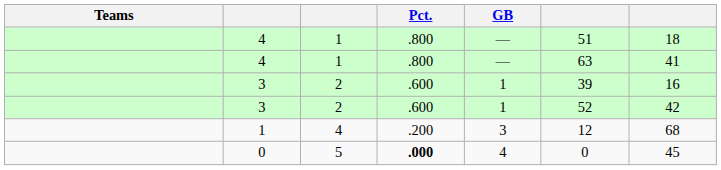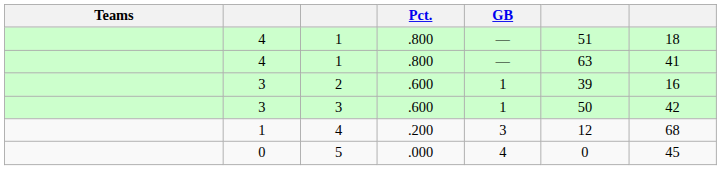(338, 107) 2 -> (338, 107) 3
(585, 107) 52 -> (585, 107) 50
(421, 152) bold -> (421, 152) normal
